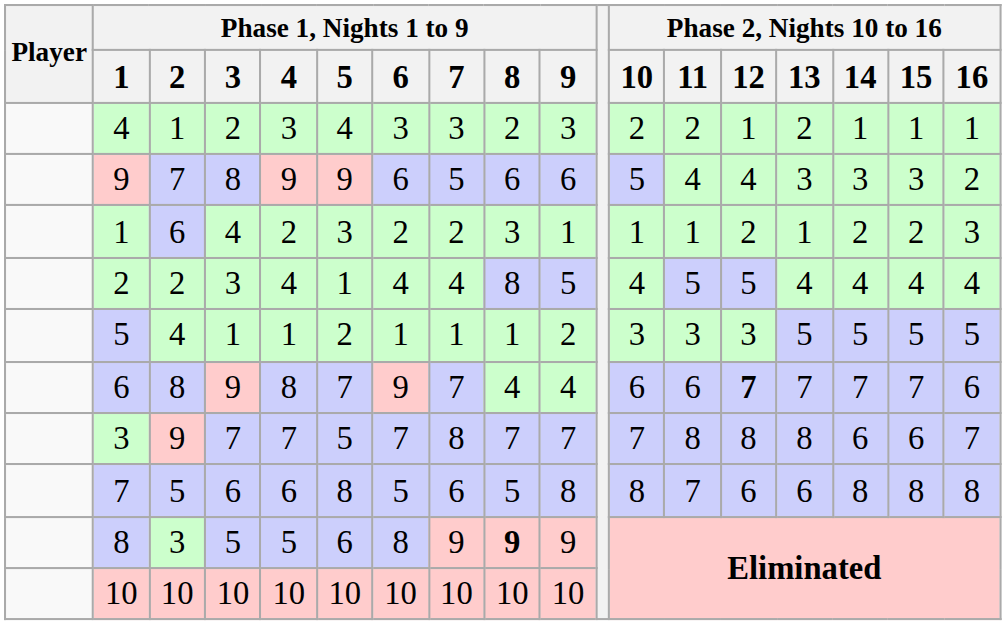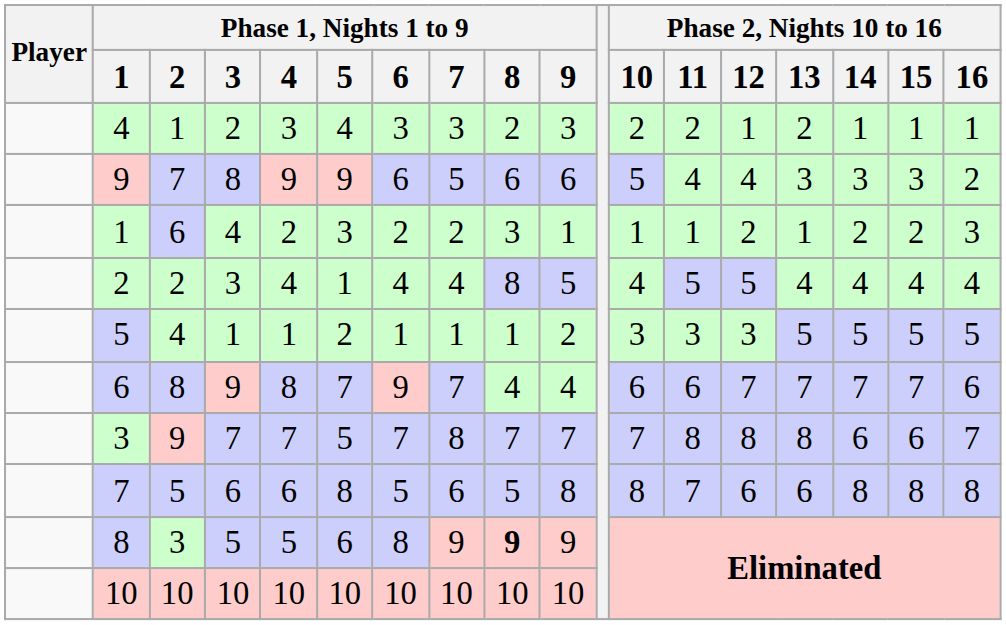(749, 386) bold -> (749, 386) normal
